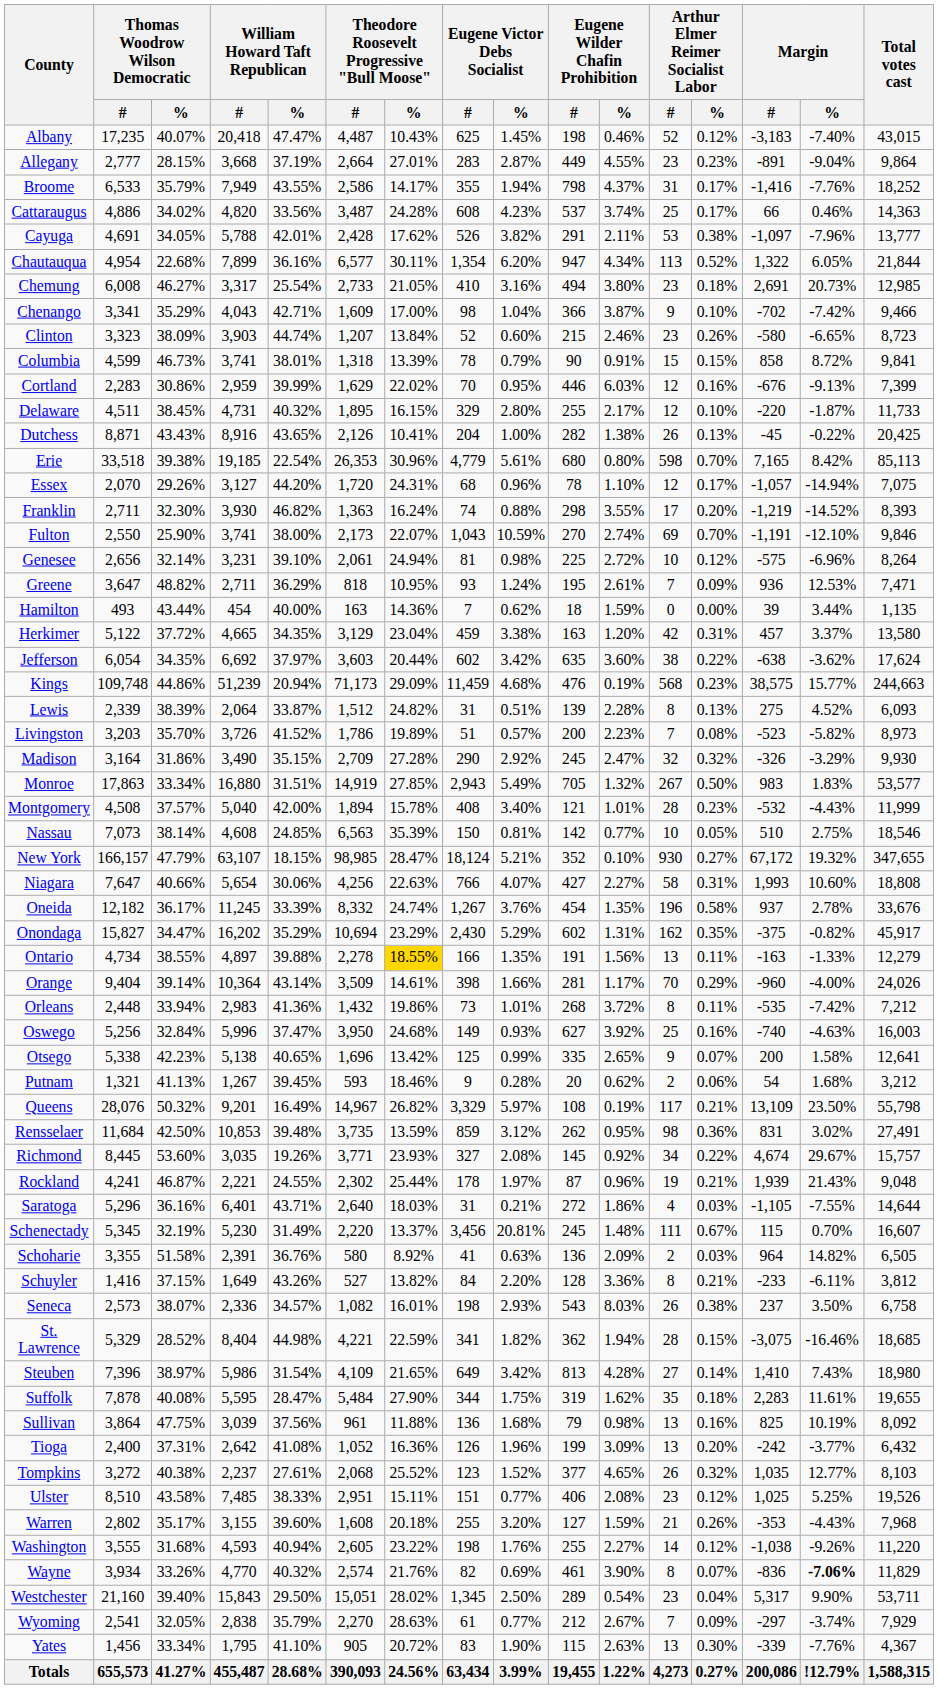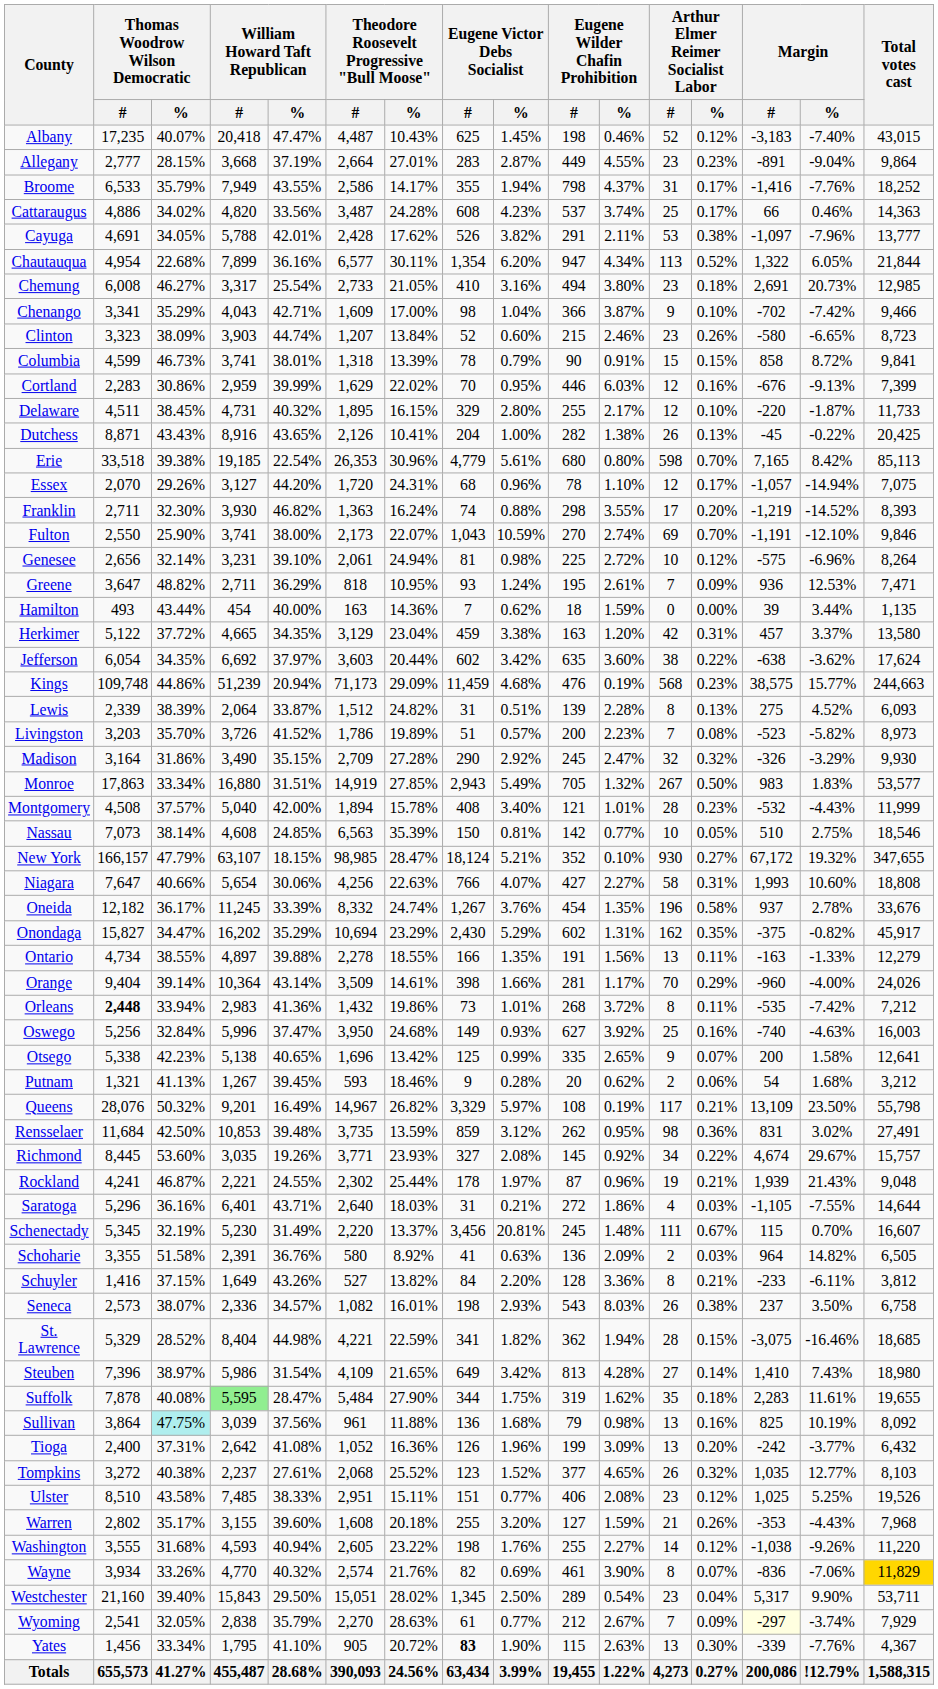(414, 957) gold background -> (414, 957) no background
(123, 1007) normal -> (123, 1007) bold
(239, 1398) no background -> (239, 1398) lightgreen background
(181, 1423) no background -> (181, 1423) paleturquoise background
(832, 1572) bold -> (832, 1572) normal
(899, 1572) no background -> (899, 1572) gold background
(771, 1622) no background -> (771, 1622) lightyellow background
(468, 1646) normal -> (468, 1646) bold
